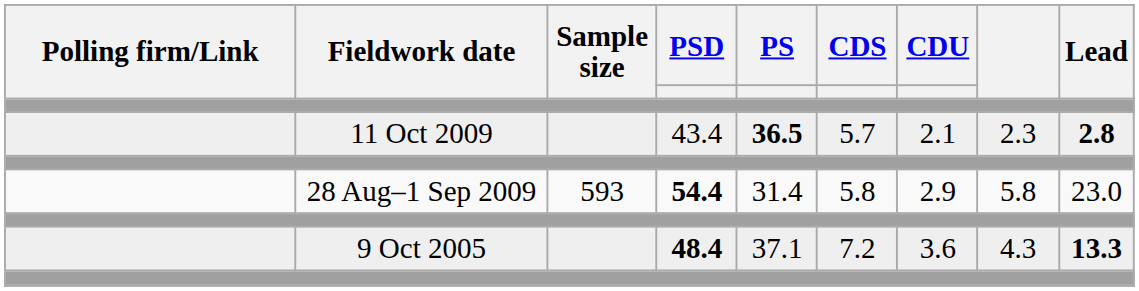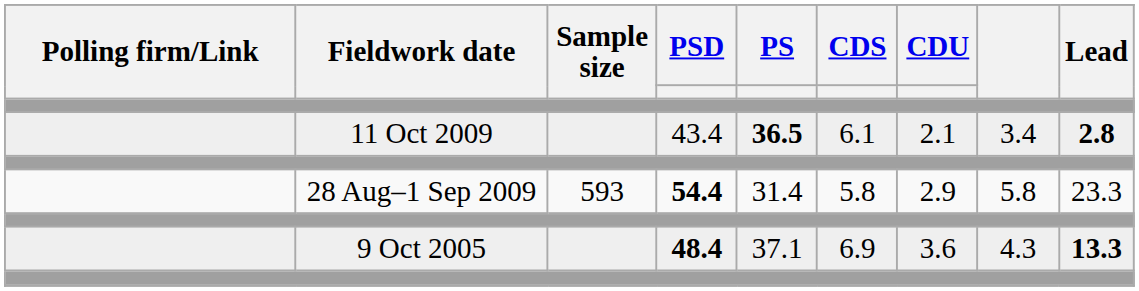(857, 133) 5.7 -> (857, 133) 6.1
(1018, 133) 2.3 -> (1018, 133) 3.4
(1097, 191) 23.0 -> (1097, 191) 23.3
(857, 248) 7.2 -> (857, 248) 6.9
